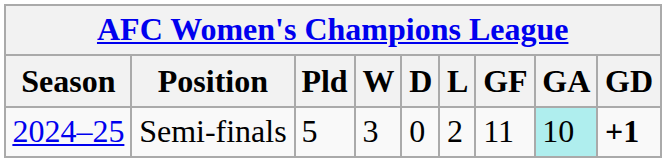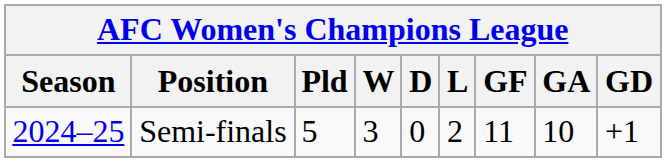(558, 131) paleturquoise background -> (558, 131) no background
(622, 131) bold -> (622, 131) normal
